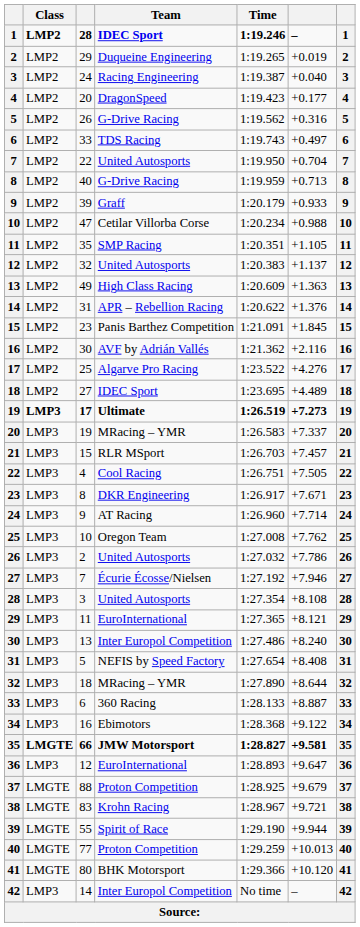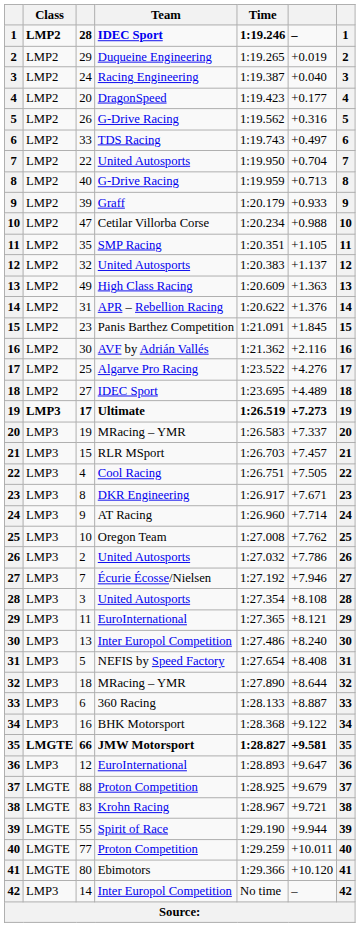(124, 724) Ebimotors -> (141, 724) BHK Motorsport
(312, 849) +10.013 -> (312, 849) +10.011
(141, 870) BHK Motorsport -> (124, 870) Ebimotors
